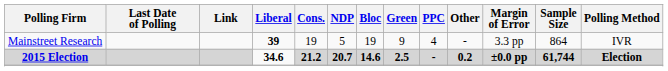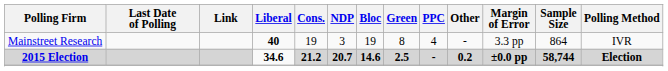(274, 41) 39 -> (274, 41) 40
(342, 41) 5 -> (342, 41) 3
(402, 41) 9 -> (402, 41) 8
(558, 57) 61,744 -> (558, 57) 58,744
